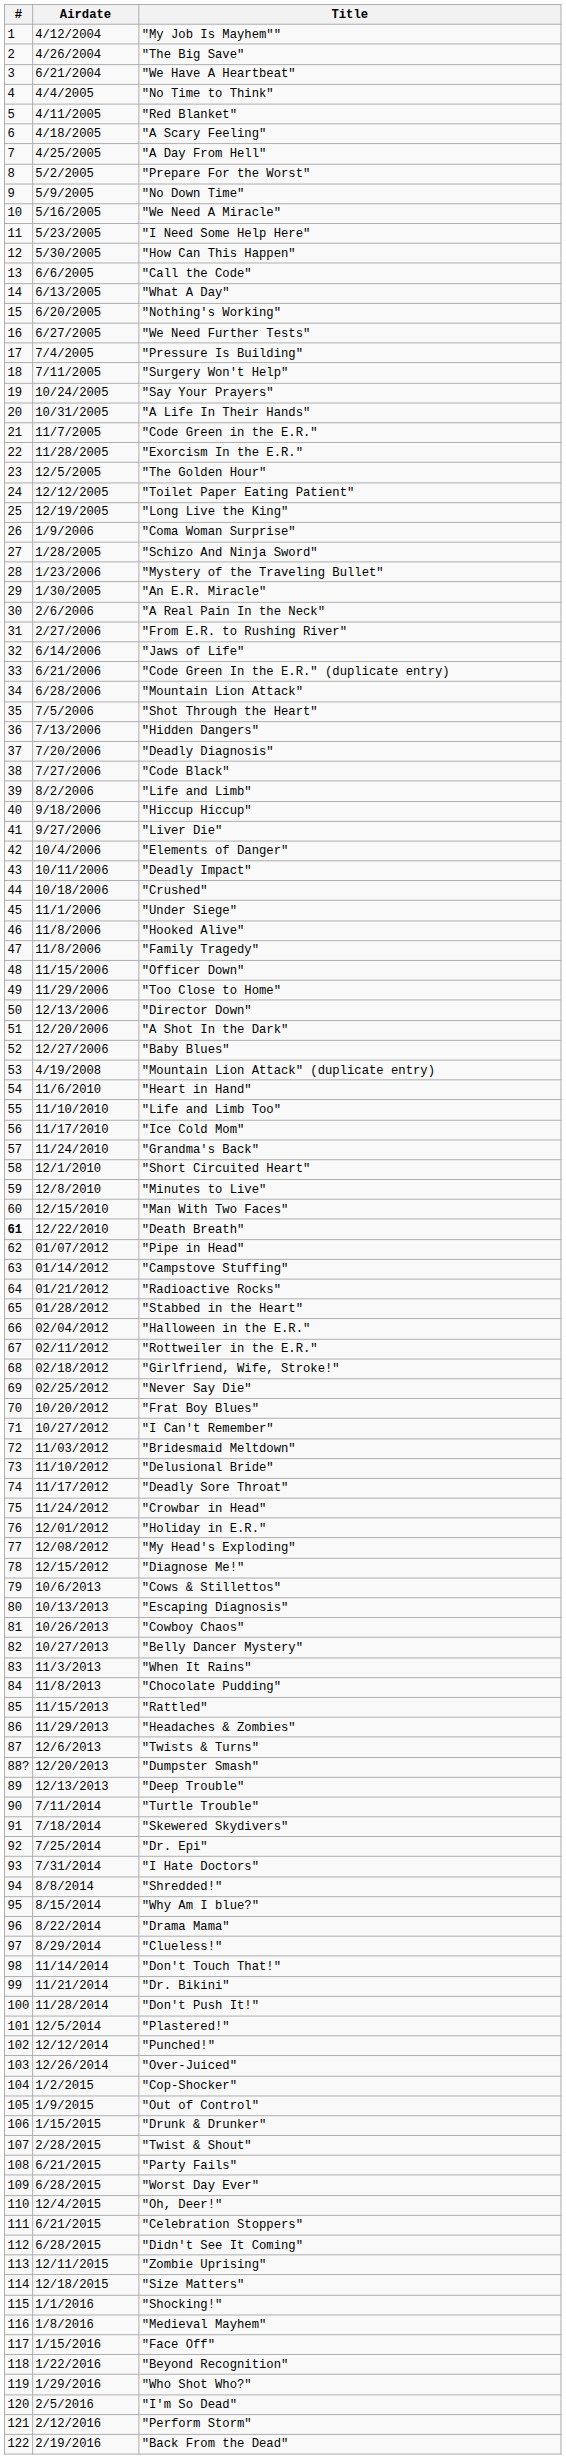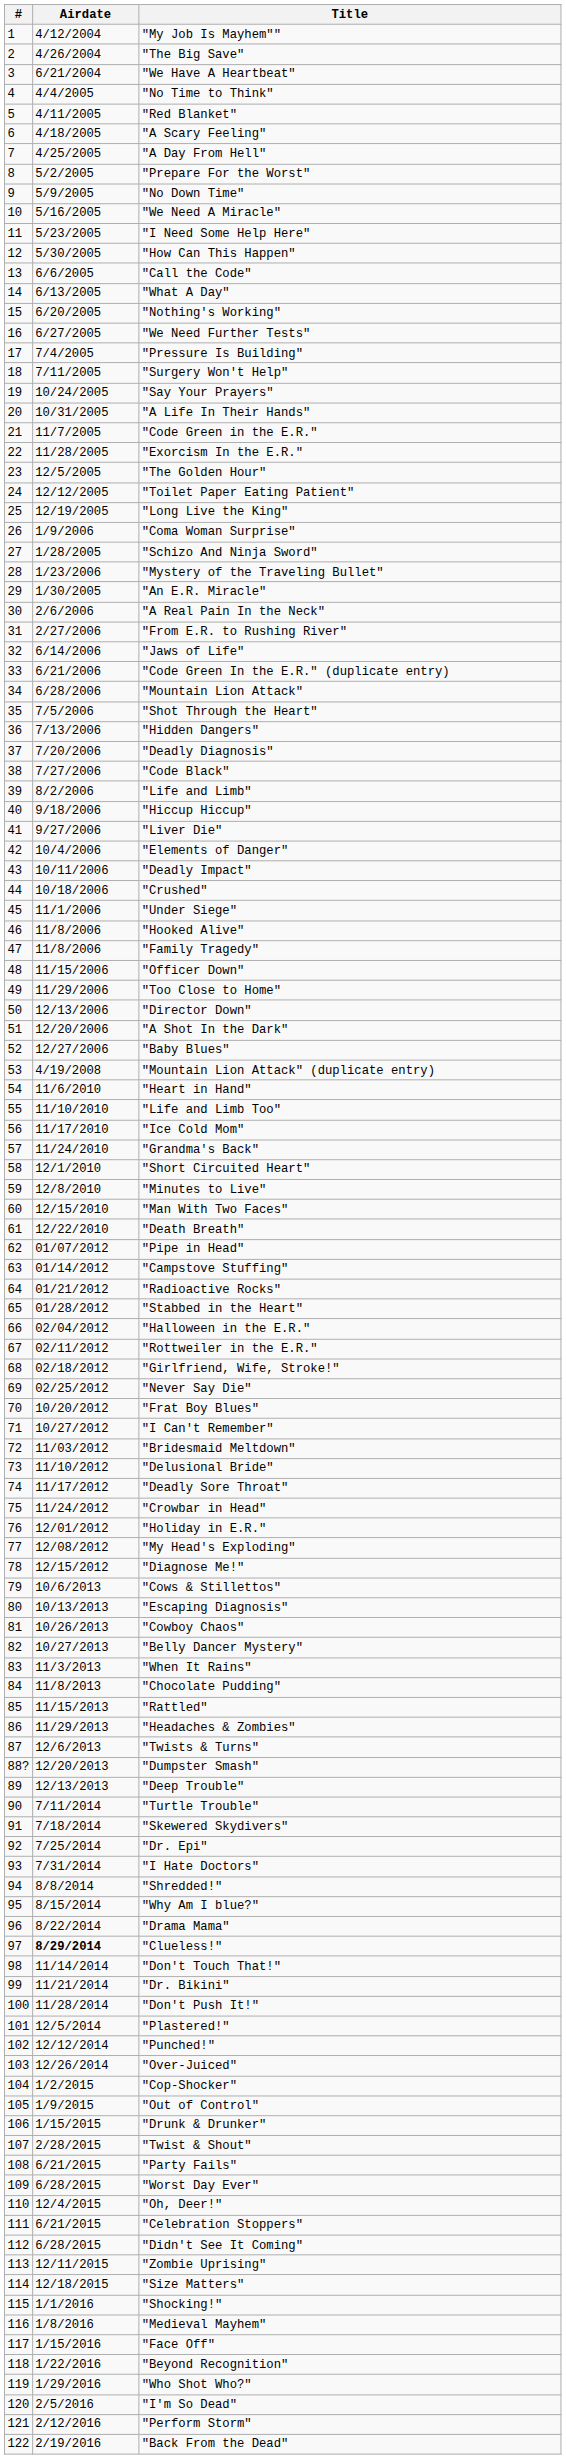(15, 1229) bold -> (15, 1229) normal
(68, 1946) normal -> (68, 1946) bold
